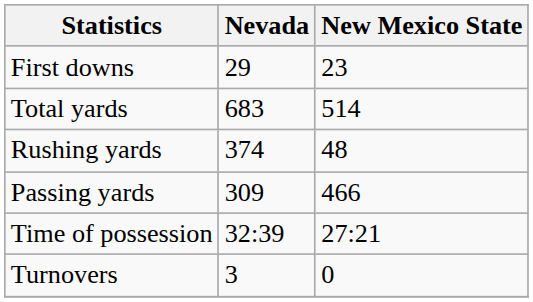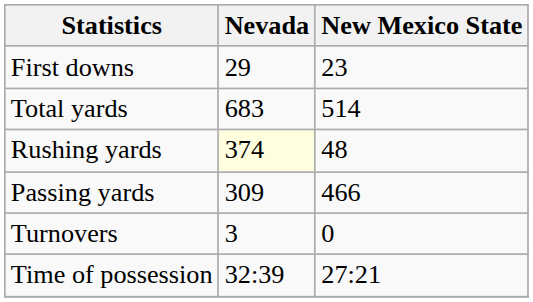(244, 150) no background -> (244, 150) lightyellow background
rows swapped: (64, 274) <-> (112, 233)
